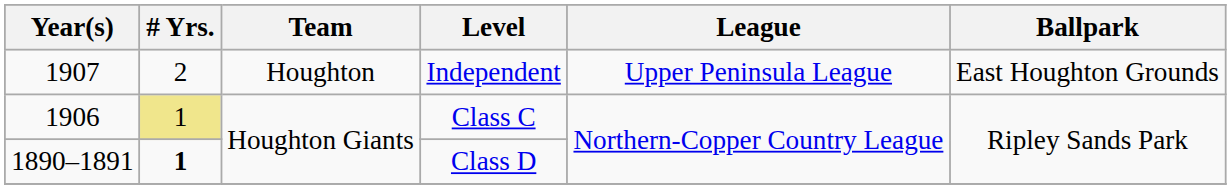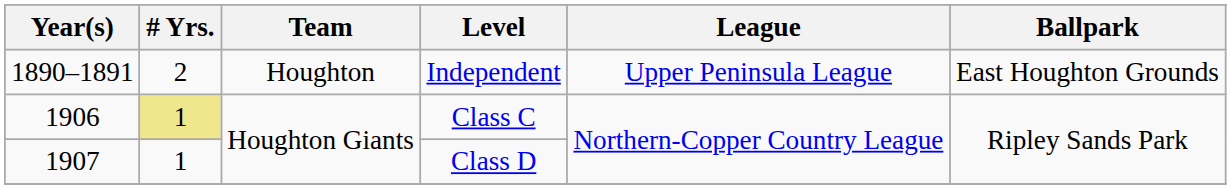(72, 71) 1907 -> (72, 71) 1890–1891
(72, 161) 1890–1891 -> (72, 161) 1907
(180, 161) bold -> (180, 161) normal
